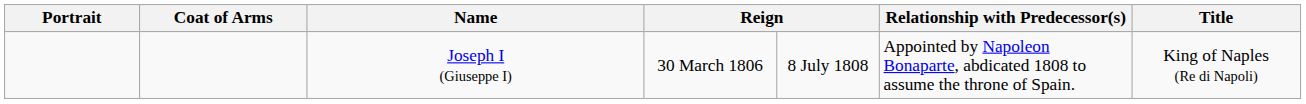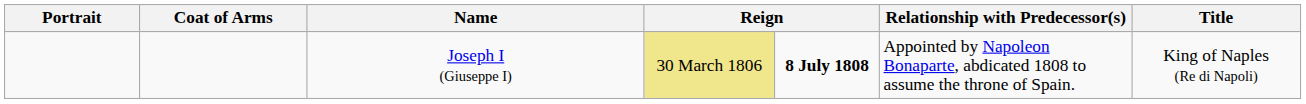(710, 65) no background -> (709, 65) khaki background
(828, 65) normal -> (827, 65) bold
